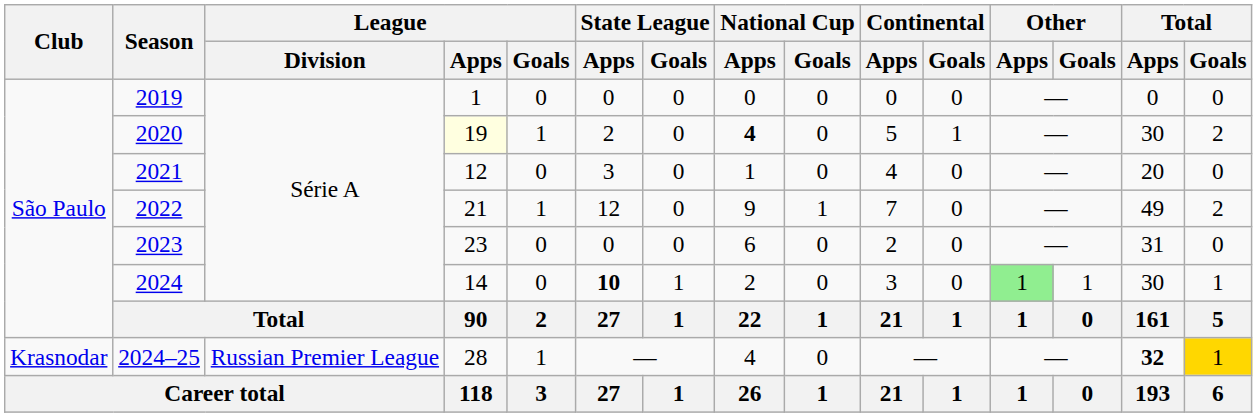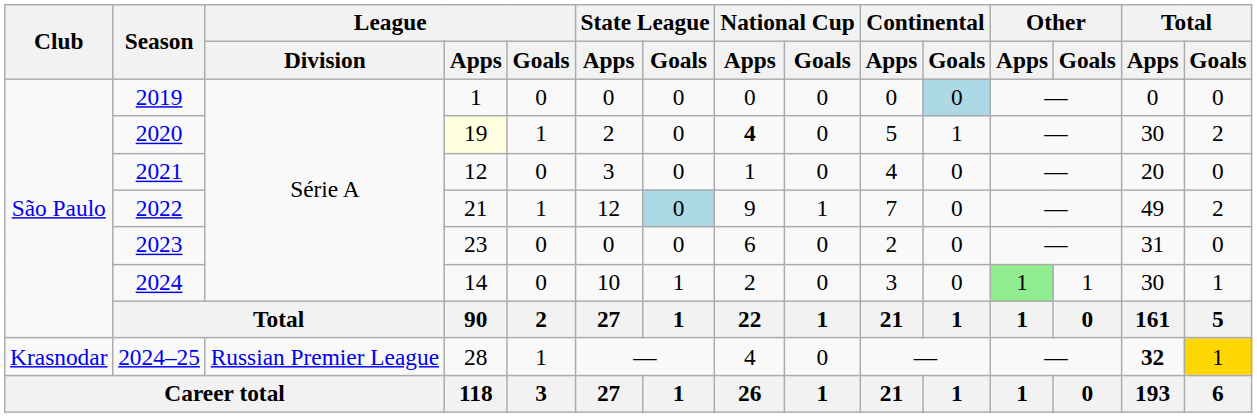(957, 97) no background -> (957, 97) lightblue background
(679, 208) no background -> (679, 208) lightblue background
(609, 282) bold -> (609, 282) normal
